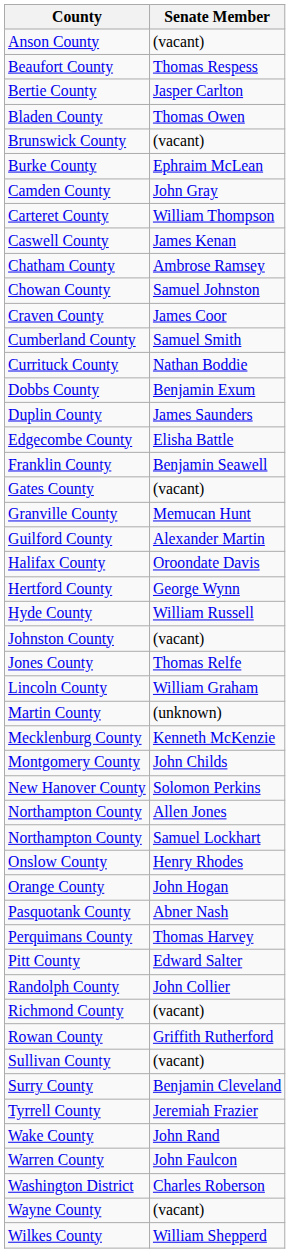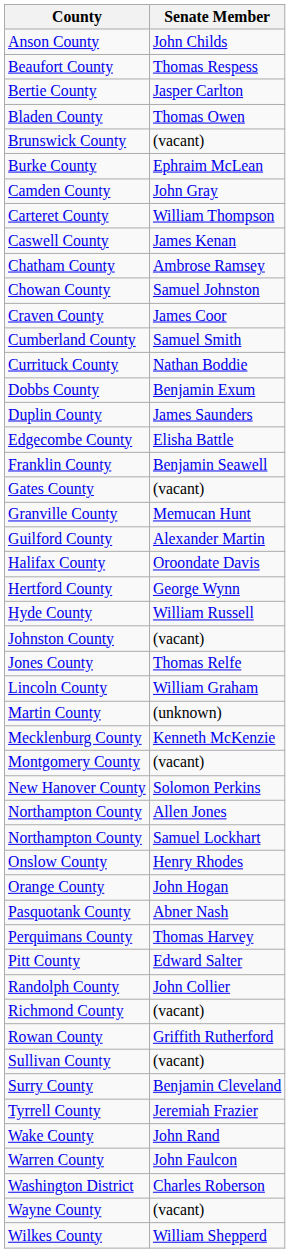(179, 41) (vacant) -> (190, 41) John Childs
(190, 762) John Childs -> (179, 762) (vacant)
